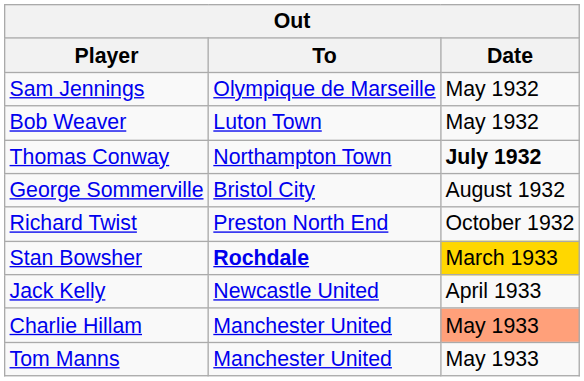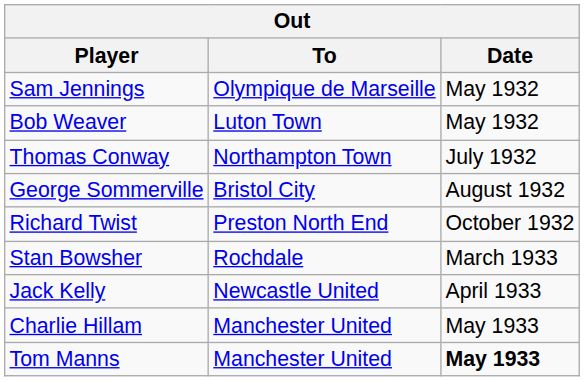(493, 156) bold -> (491, 156) normal
(261, 257) bold -> (258, 257) normal
(502, 257) gold background -> (502, 257) no background
(492, 325) lightsalmon background -> (492, 325) no background
(492, 358) normal -> (493, 358) bold
